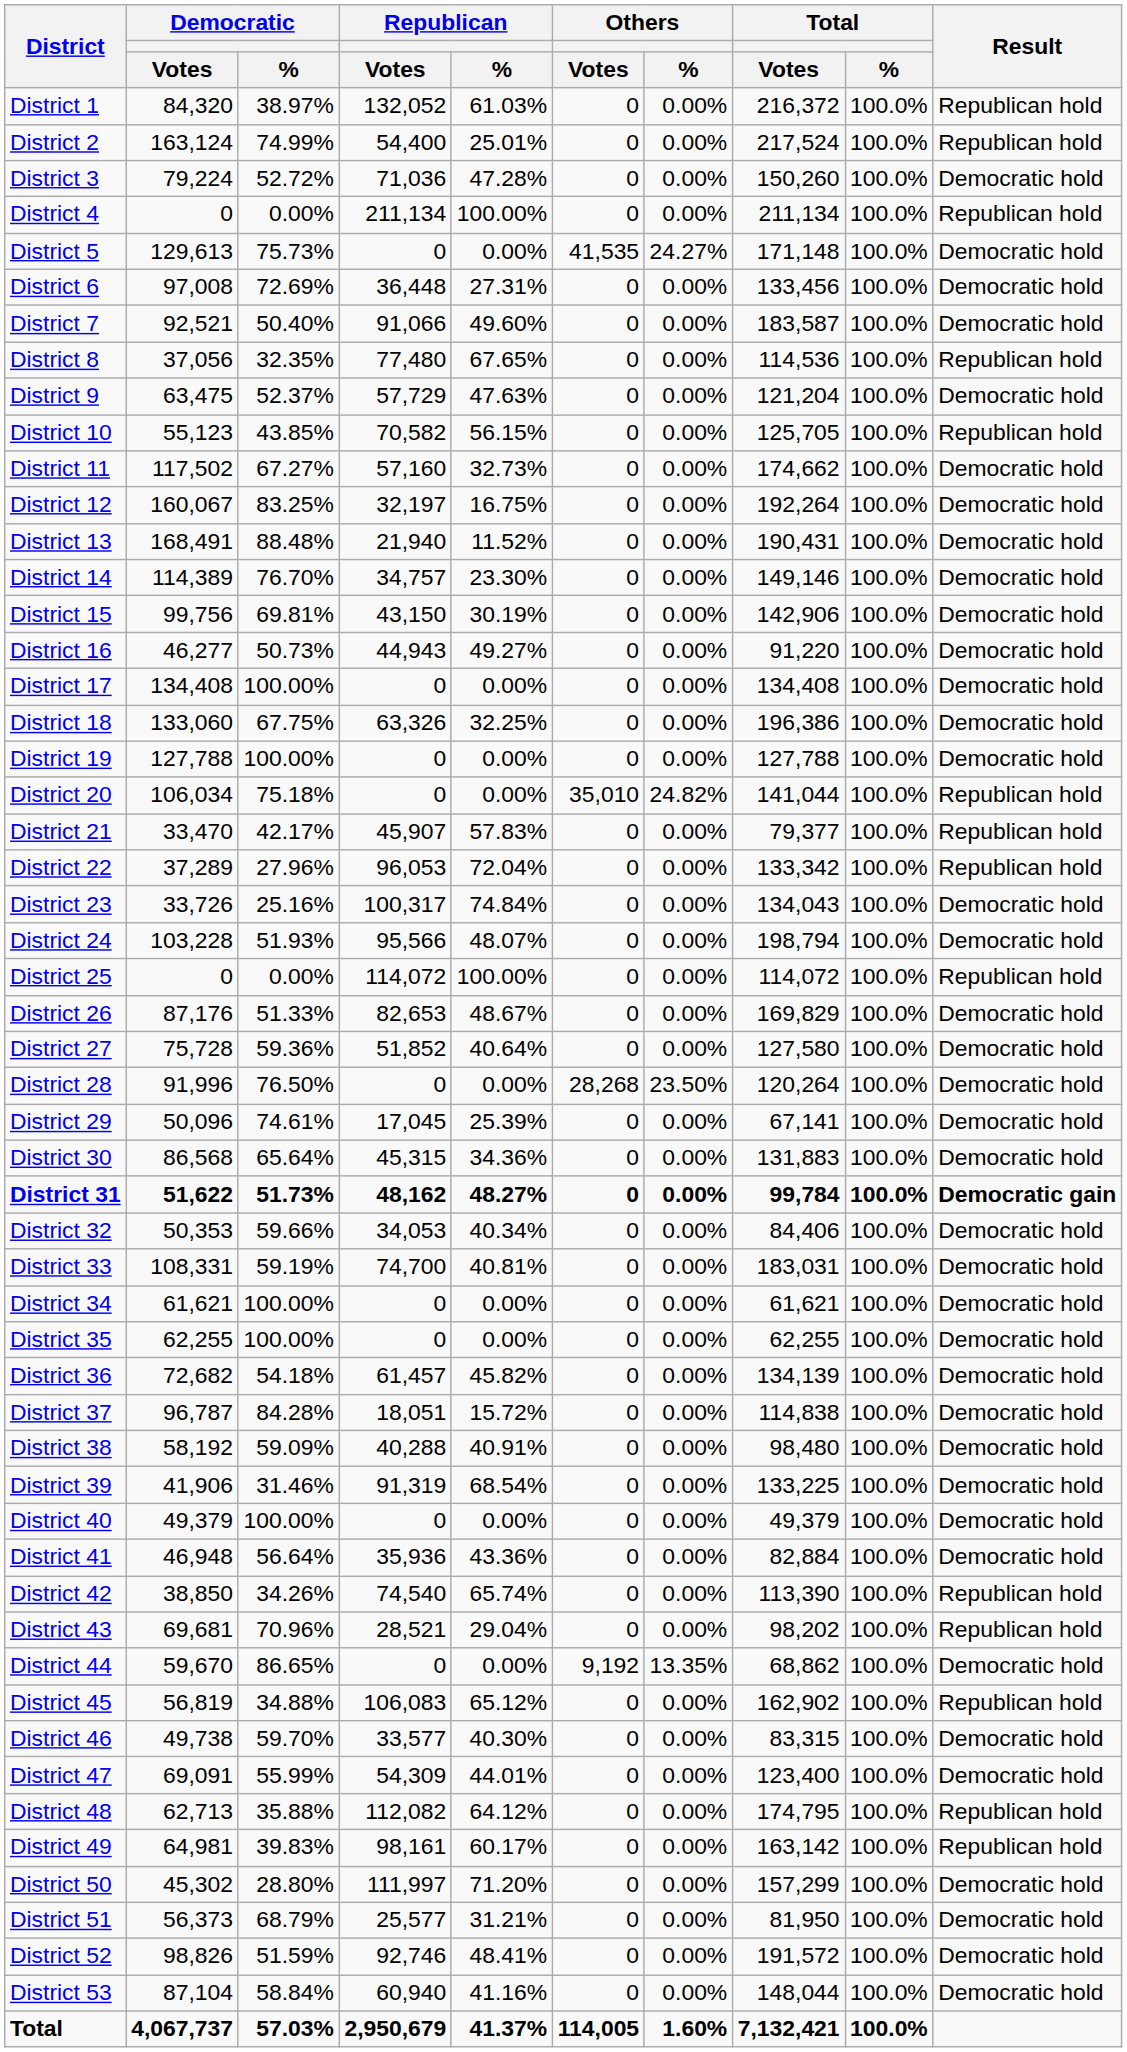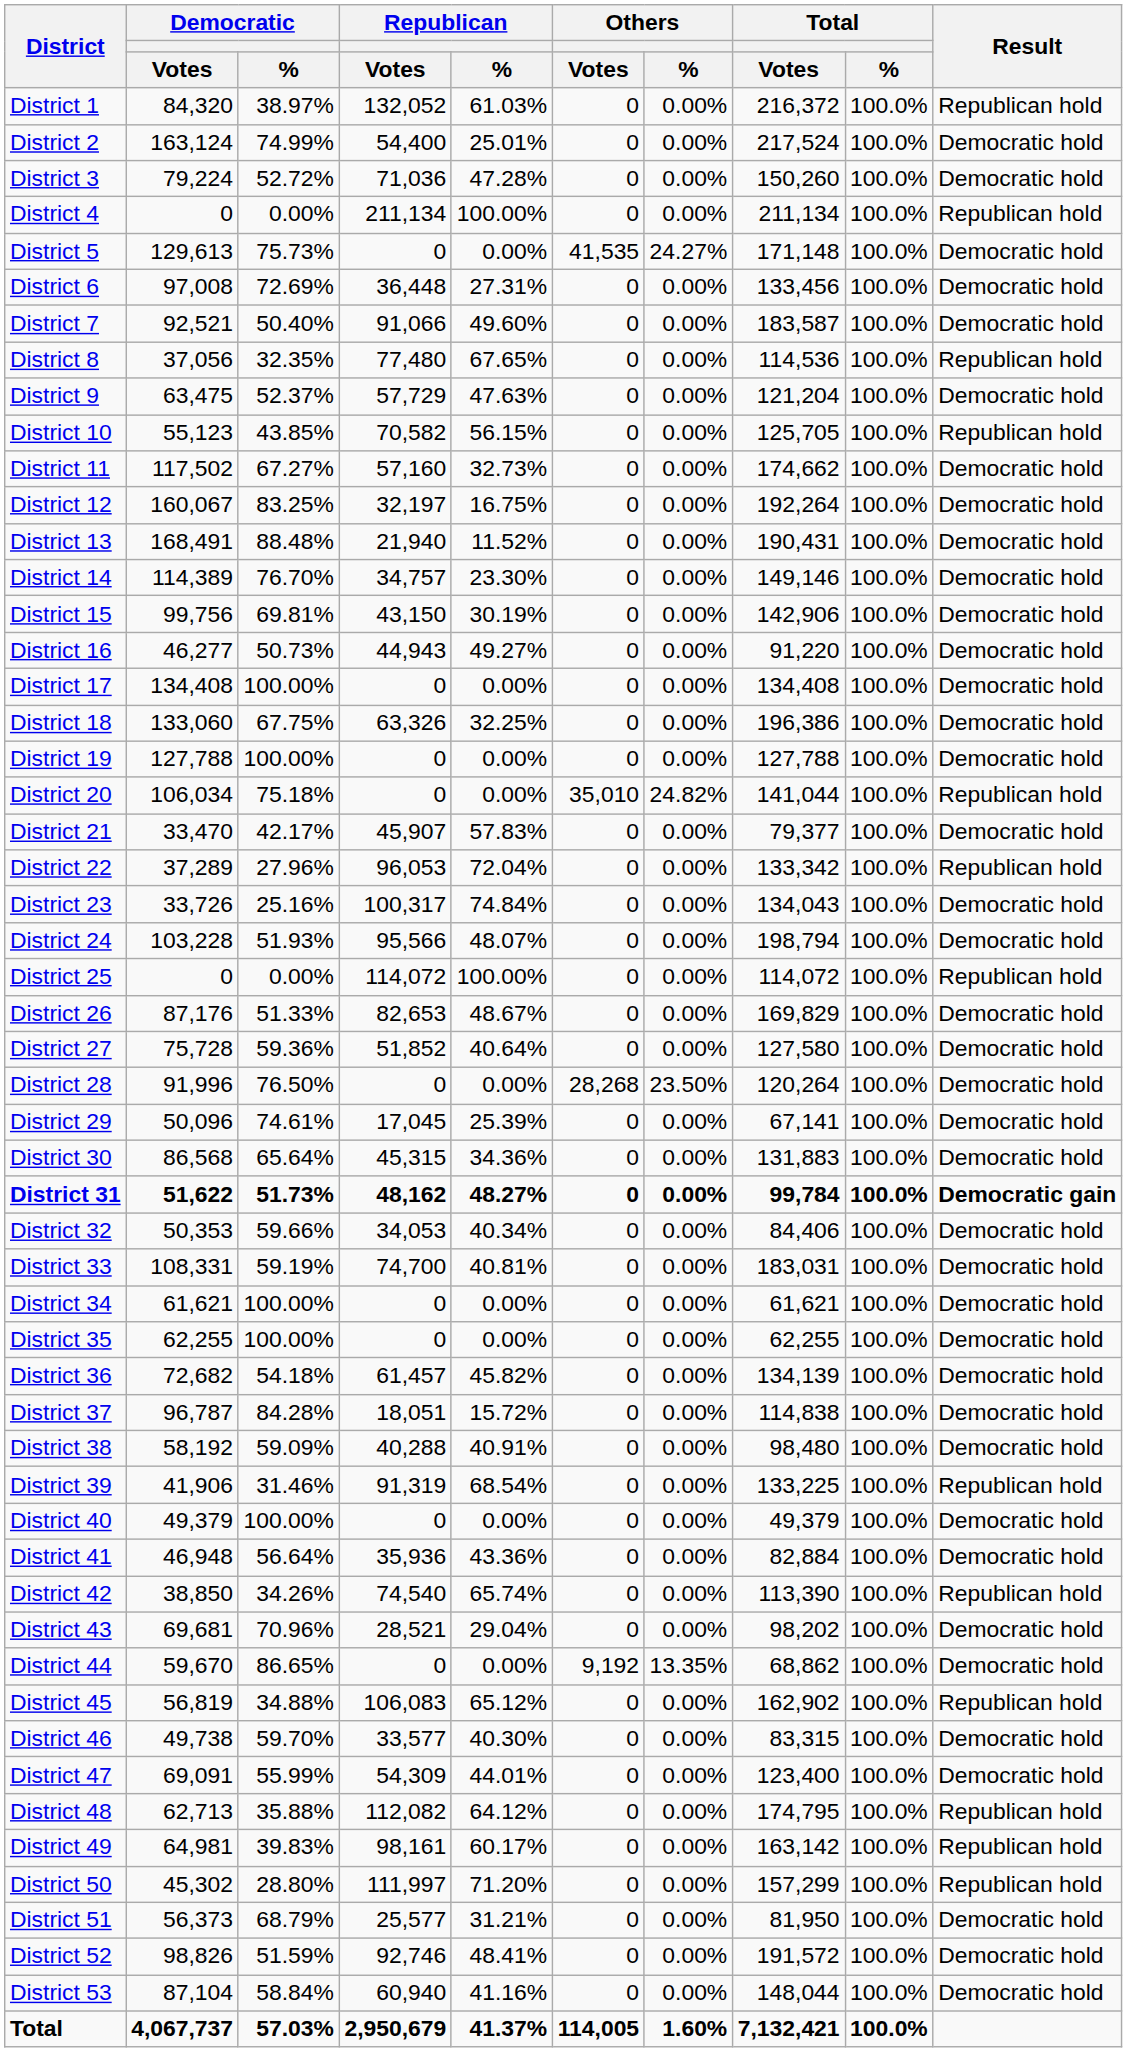(1020, 142) Republican hold -> (1021, 142) Democratic hold
(1020, 831) Republican hold -> (1021, 831) Democratic hold
(1021, 1484) Democratic hold -> (1020, 1484) Republican hold
(1020, 1629) Republican hold -> (1021, 1629) Democratic hold
(1021, 1883) Democratic hold -> (1020, 1883) Republican hold
